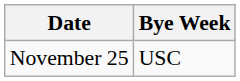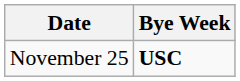(160, 58) normal -> (160, 58) bold
